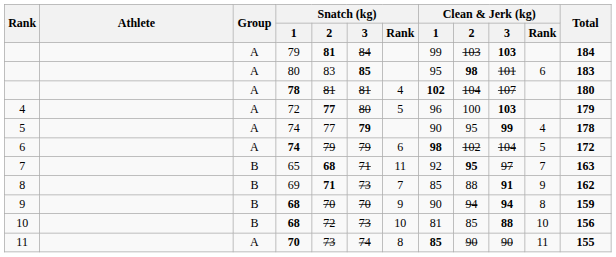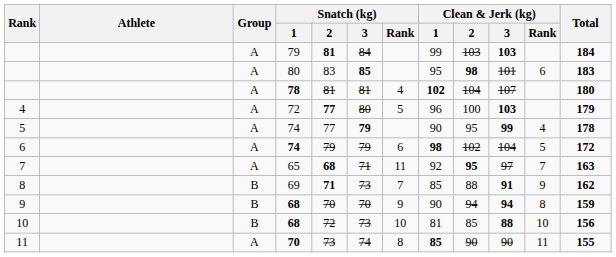(254, 166) B -> (254, 166) A
